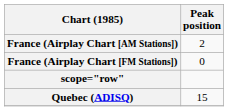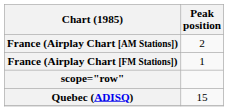(202, 61) 0 -> (202, 61) 1
